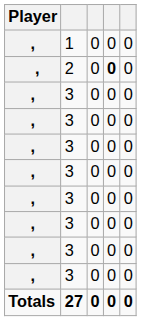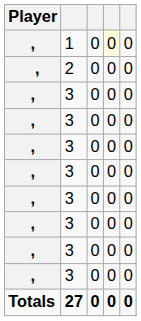(112, 43) no background -> (112, 43) lightyellow background
(112, 69) bold -> (112, 69) normal
